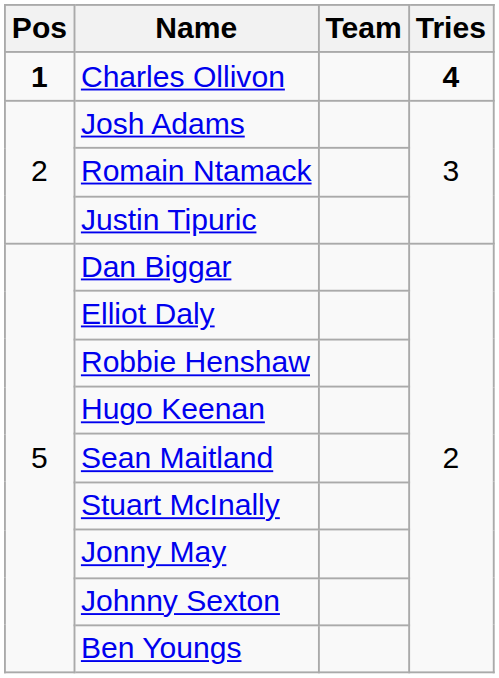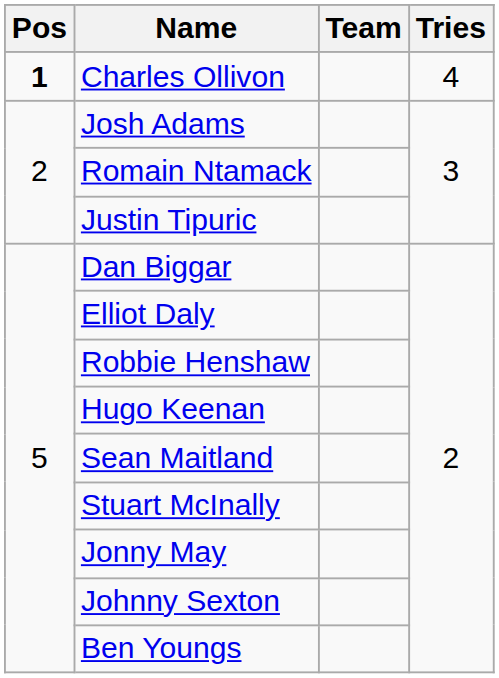(451, 76) bold -> (451, 76) normal
